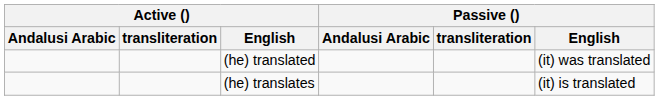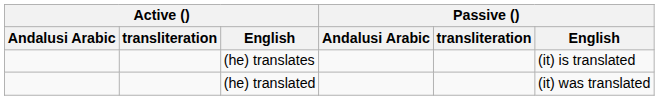rows swapped: (270, 60) <-> (269, 83)
